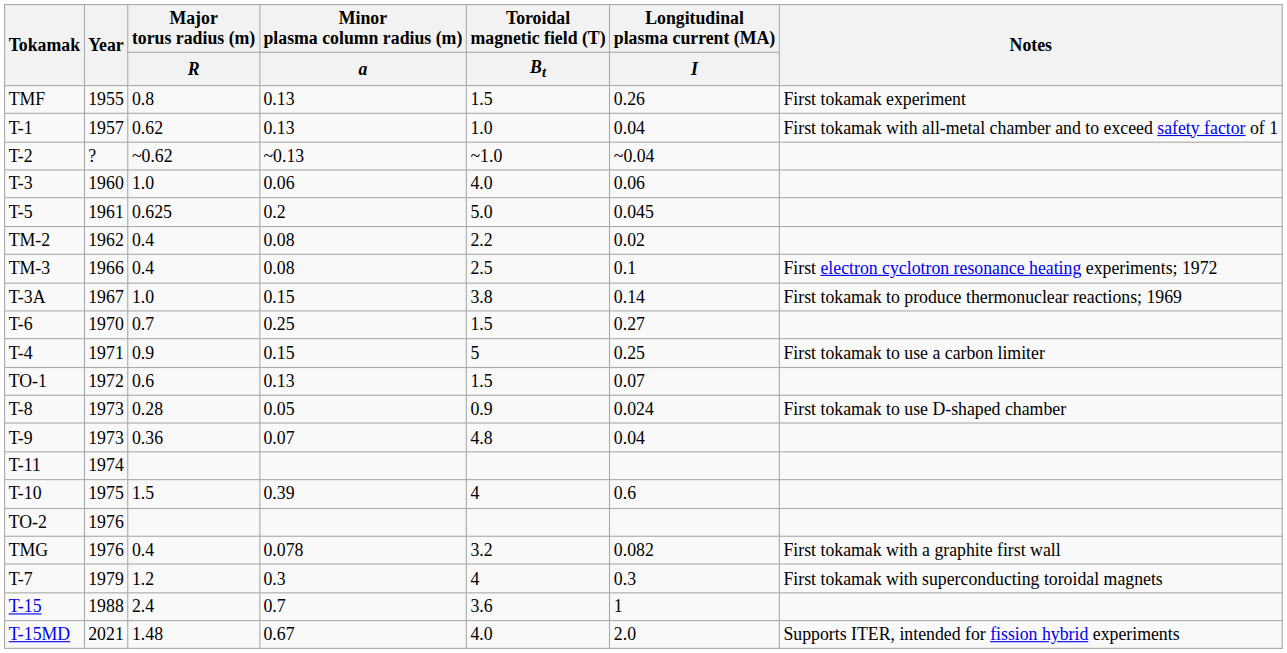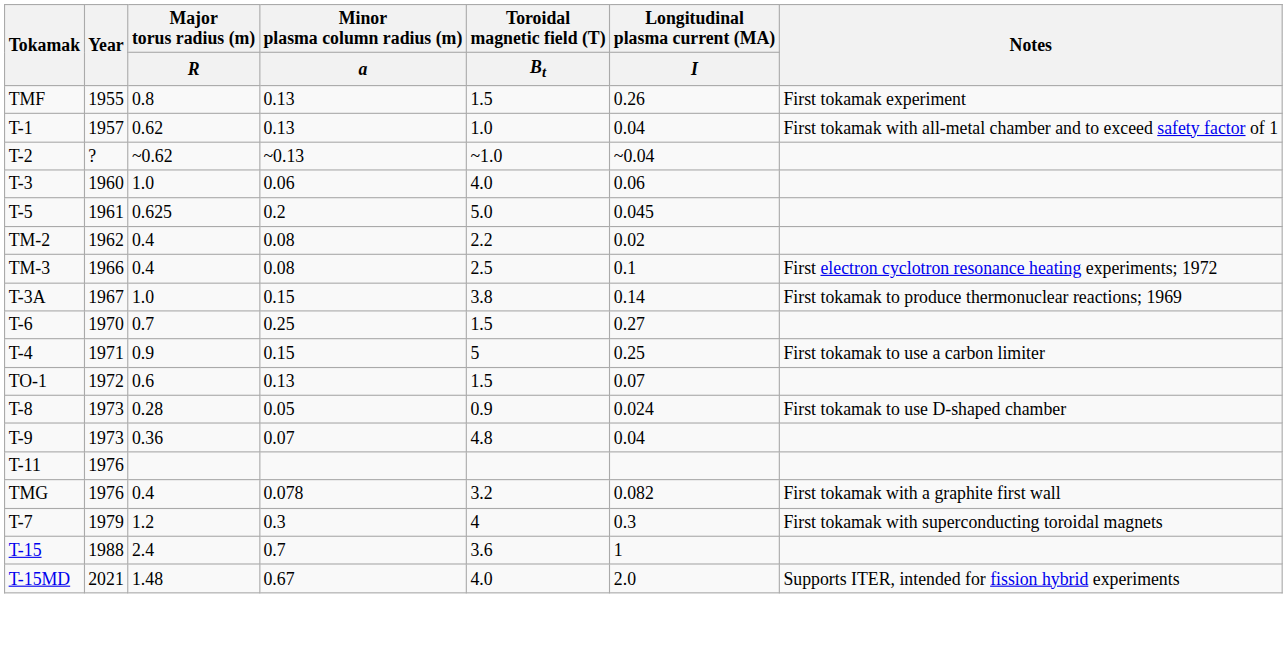(106, 465) 1974 -> (106, 465) 1976
- row: (25, 493)
- row: (28, 522)
